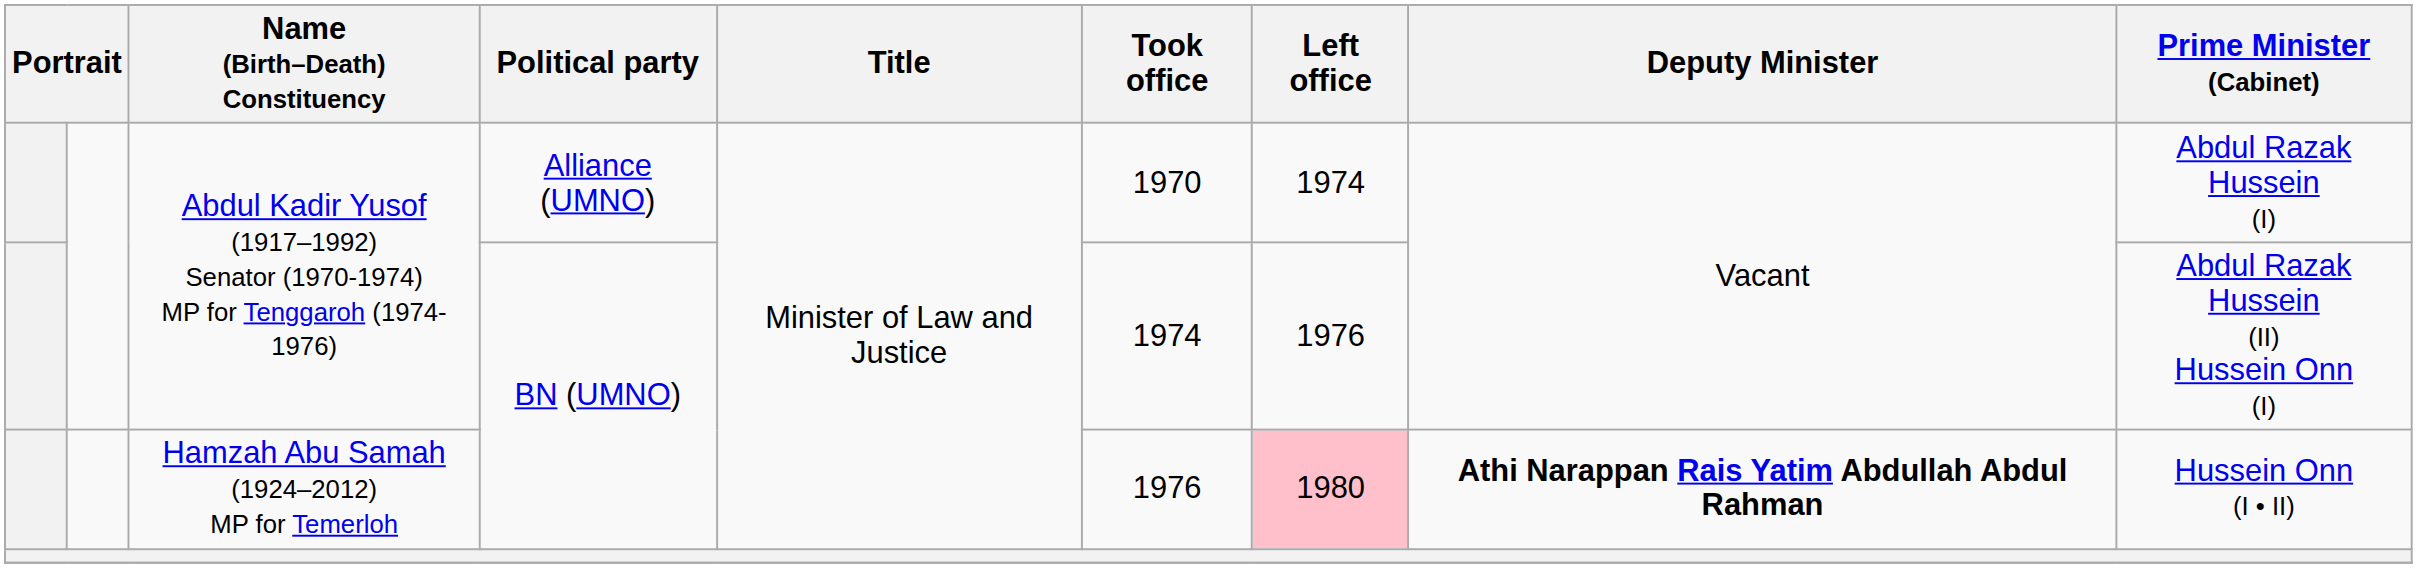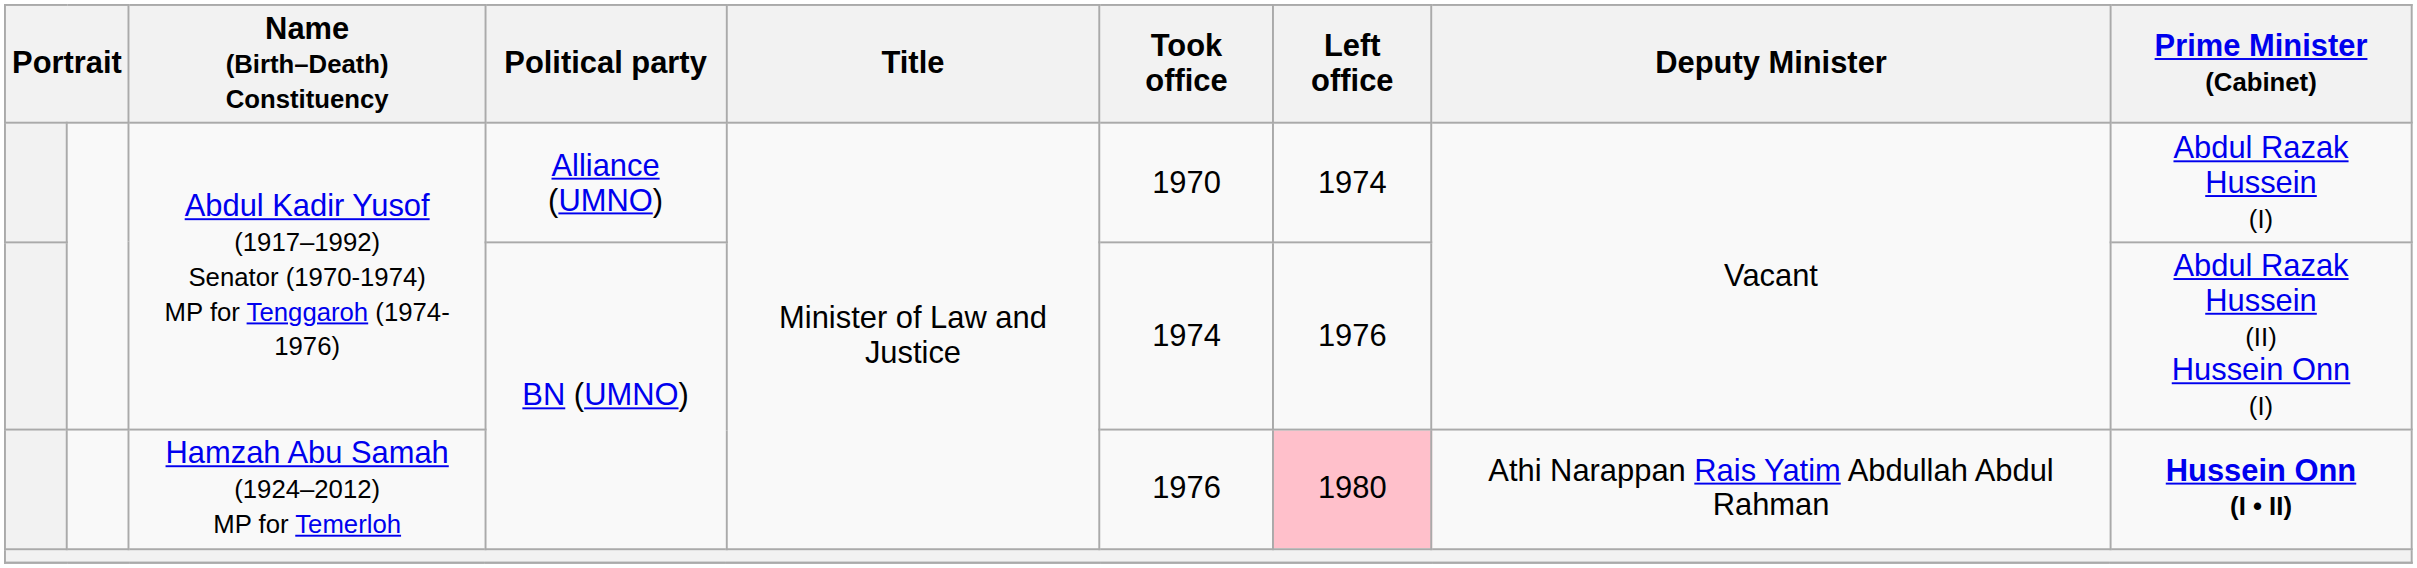(1763, 488) bold -> (1771, 488) normal
(2264, 488) normal -> (2261, 488) bold
